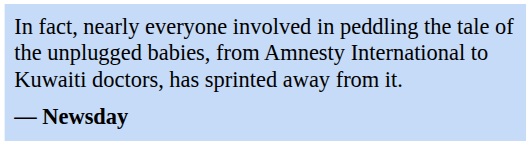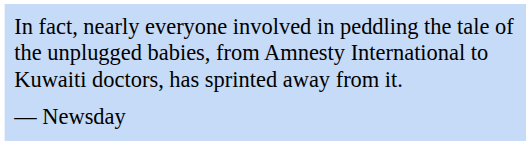(71, 117) bold -> (70, 117) normal
